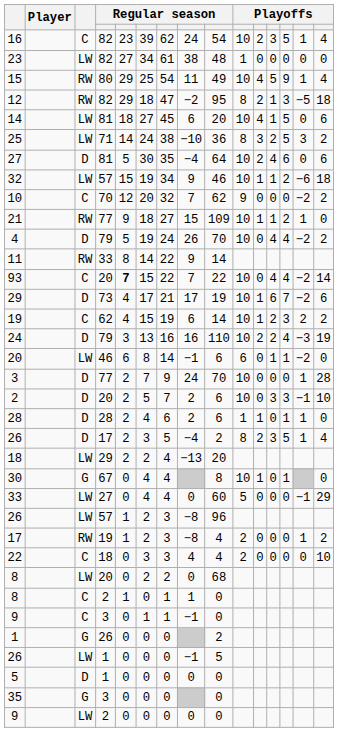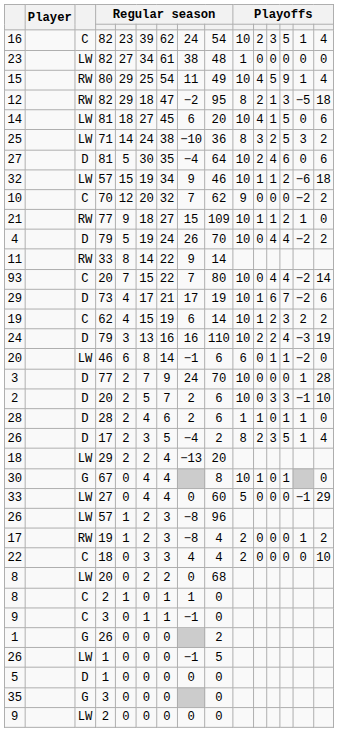(126, 279) bold -> (126, 279) normal
(219, 279) 22 -> (219, 279) 80
